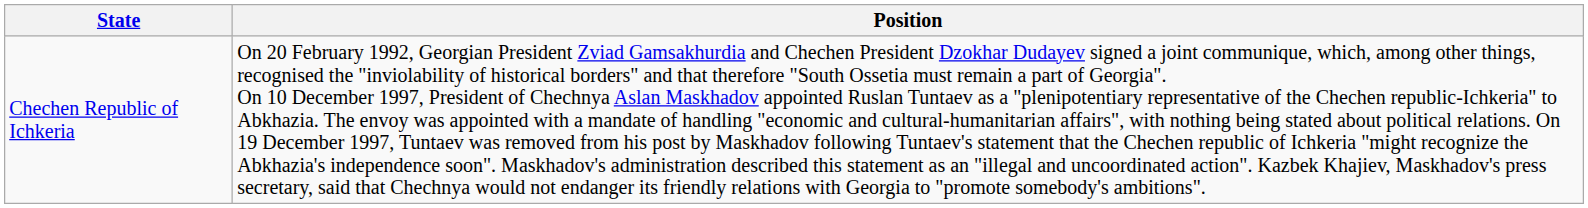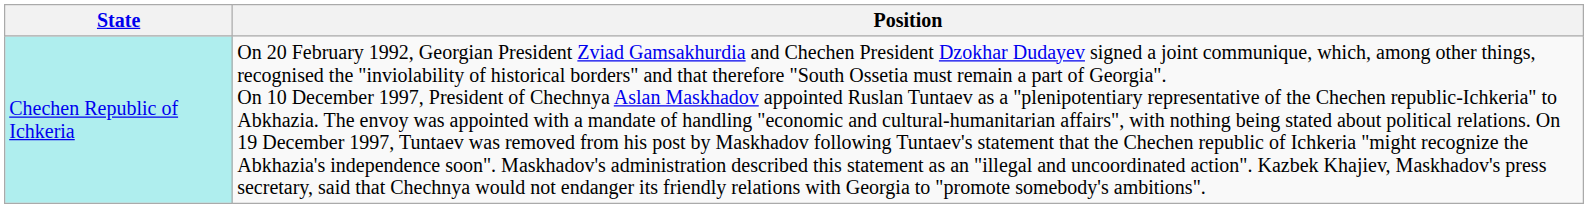(94, 119) no background -> (94, 119) paleturquoise background
